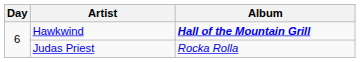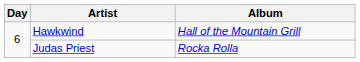(244, 31) bold -> (239, 31) normal
